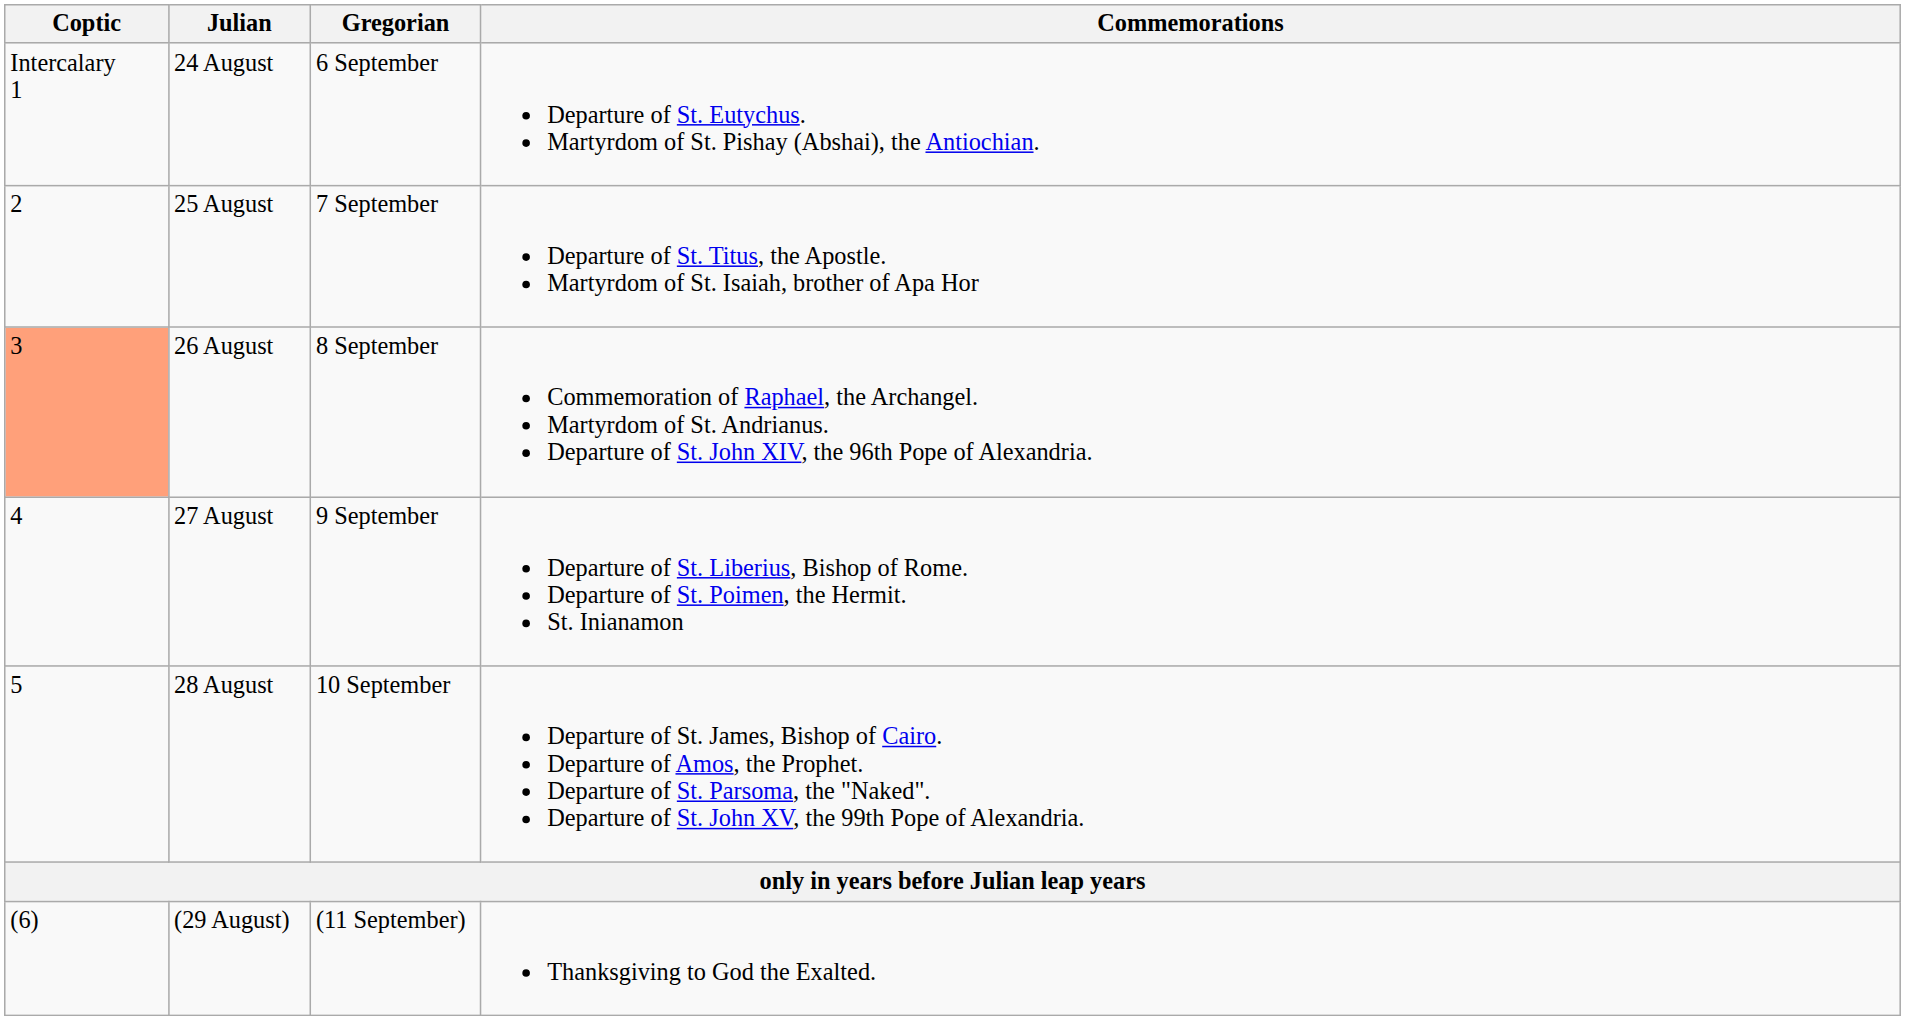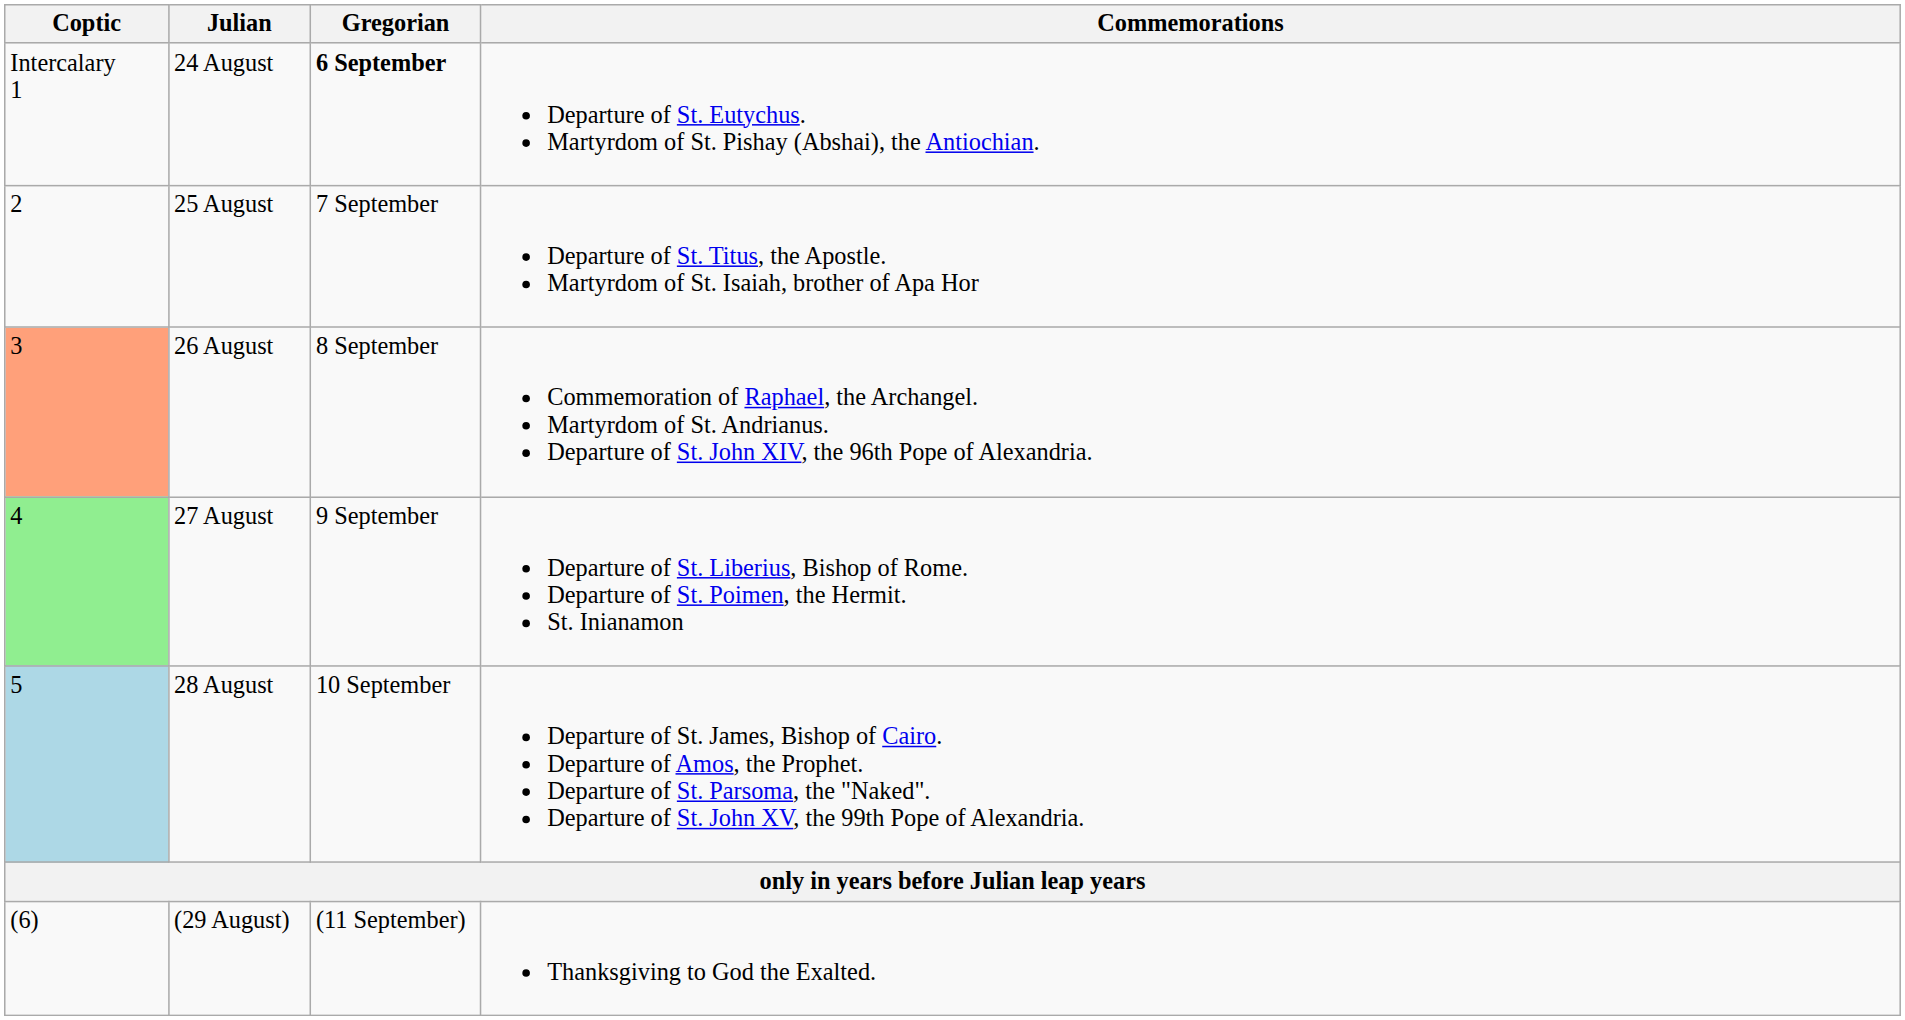(377, 62) normal -> (381, 62) bold
(16, 515) no background -> (16, 515) lightgreen background
(16, 684) no background -> (16, 684) lightblue background
